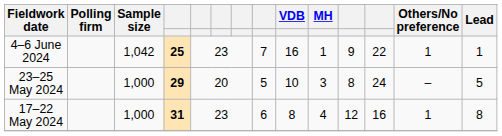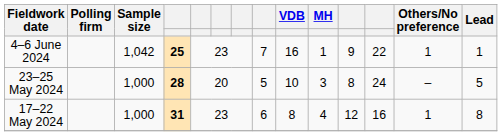(177, 83) 29 -> (177, 83) 28
